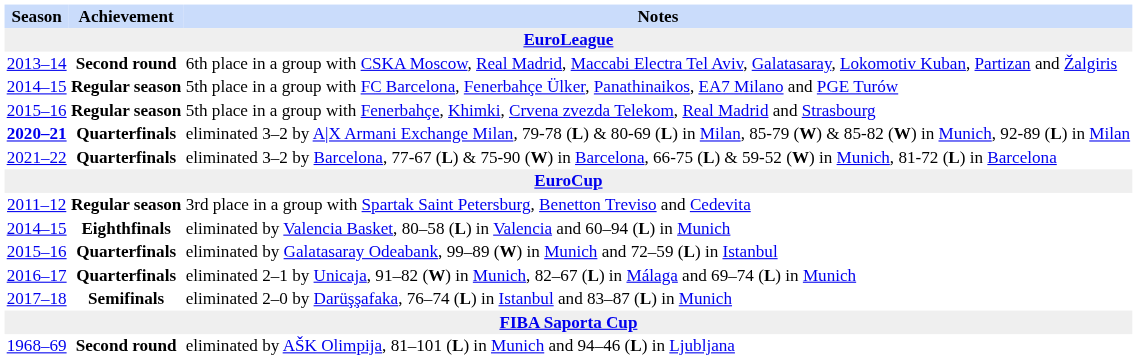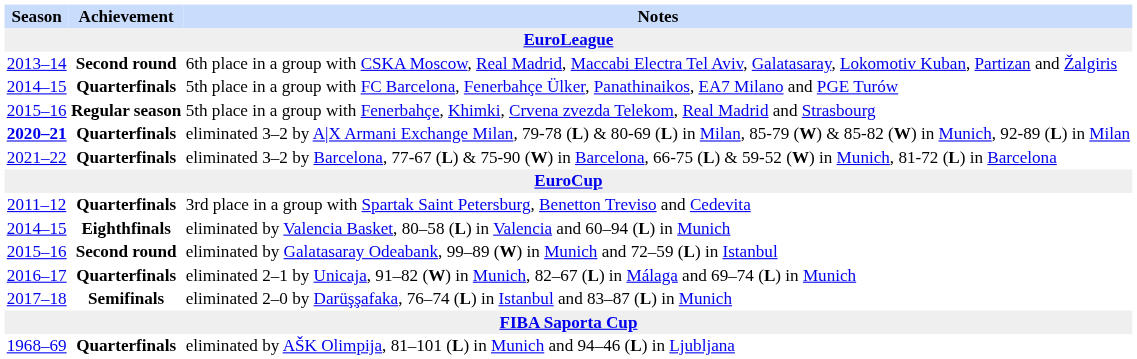(126, 86) Regular season -> (126, 86) Quarterfinals
(126, 204) Regular season -> (126, 204) Quarterfinals
(126, 251) Quarterfinals -> (126, 251) Second round
(126, 345) Second round -> (126, 345) Quarterfinals
